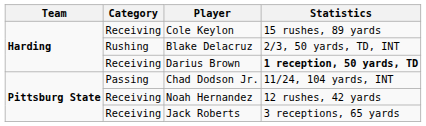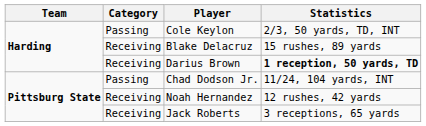(133, 30) Receiving -> (127, 30) Passing
(322, 30) 15 rushes, 89 yards -> (332, 30) 2/3, 50 yards, TD, INT
(127, 47) Rushing -> (133, 47) Receiving
(332, 47) 2/3, 50 yards, TD, INT -> (322, 47) 15 rushes, 89 yards
